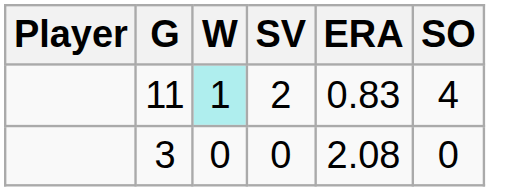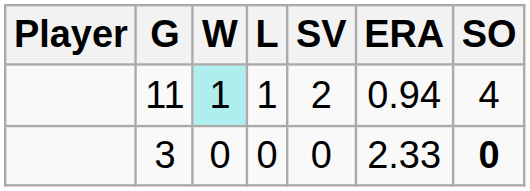+ column: (267, 34)
(363, 94) 0.83 -> (404, 94) 0.94
(363, 154) 2.08 -> (404, 154) 2.33
(448, 154) normal -> (489, 154) bold
